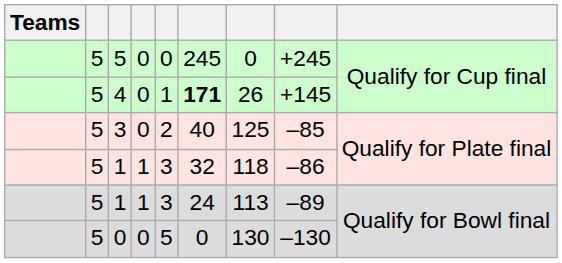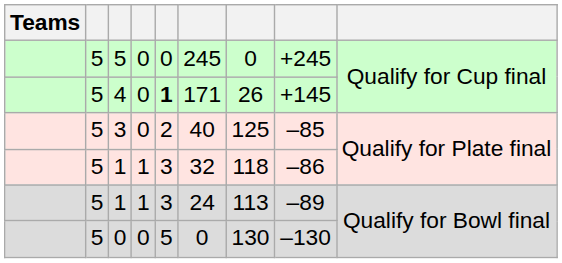(166, 94) normal -> (166, 94) bold
(202, 94) bold -> (202, 94) normal
